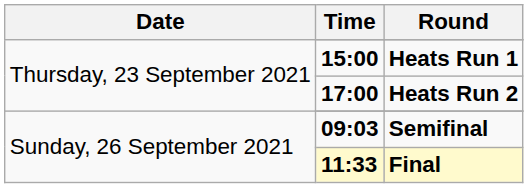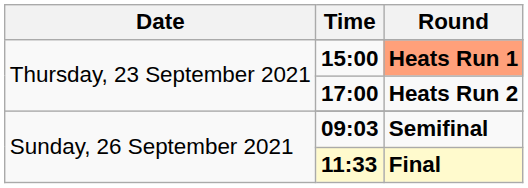(453, 57) no background -> (453, 57) lightsalmon background
